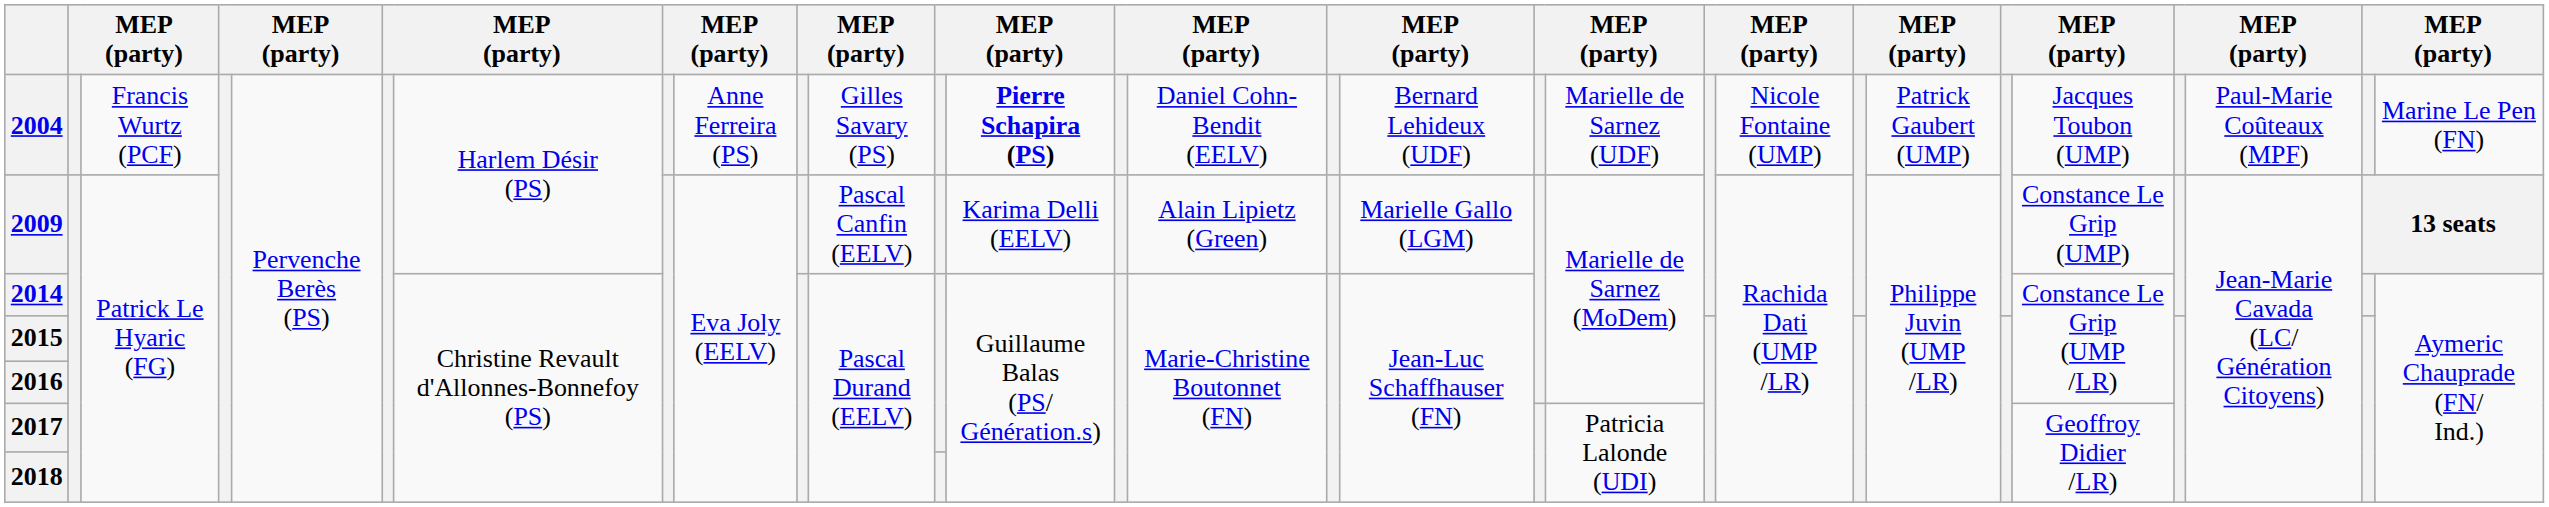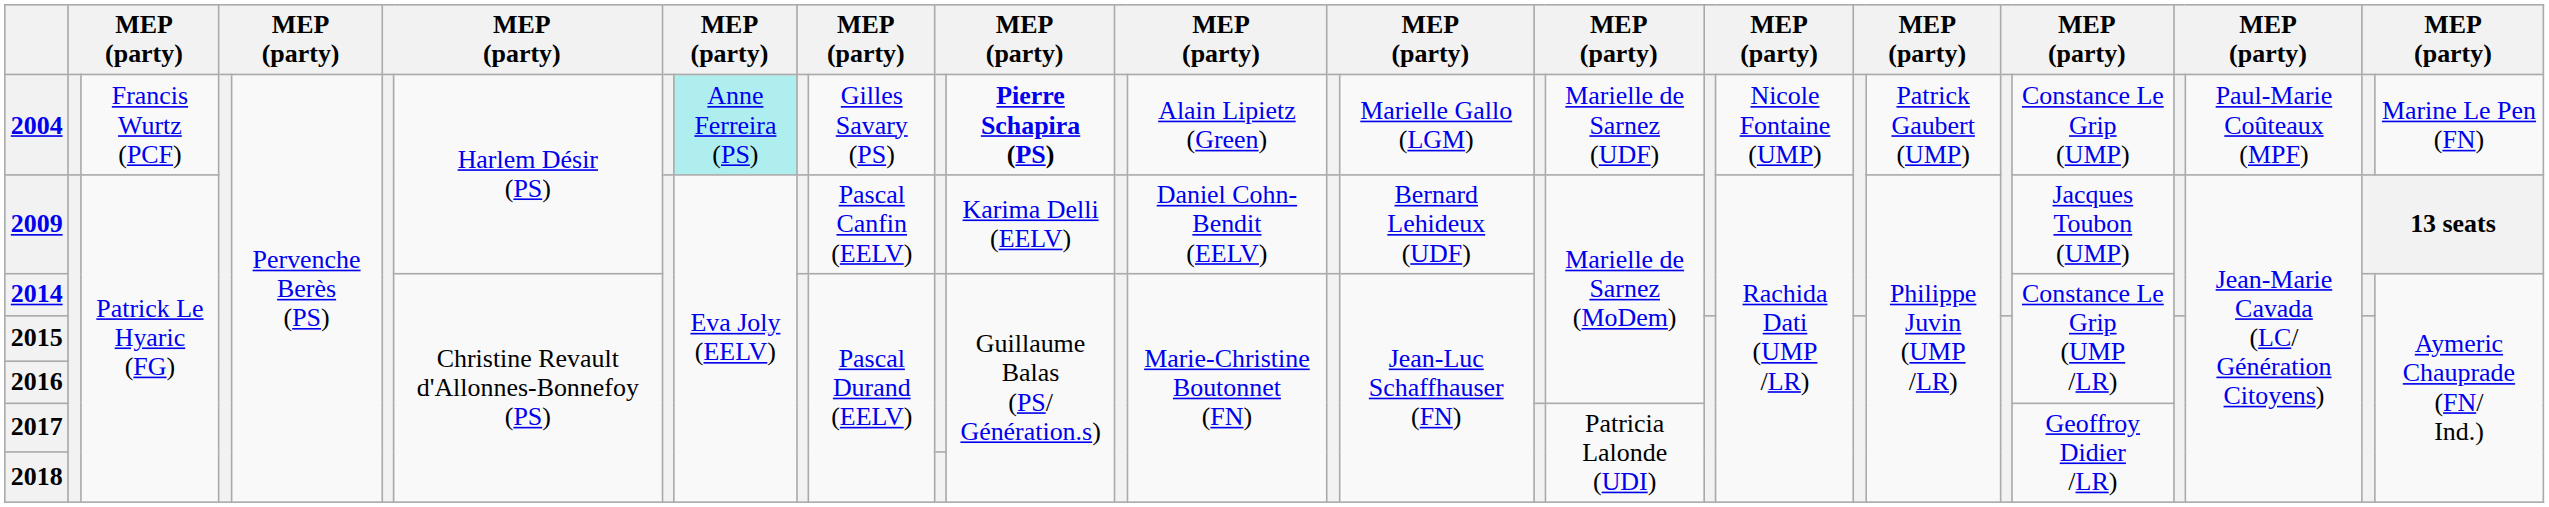(735, 124) no background -> (735, 124) paleturquoise background
(1227, 124) Daniel Cohn-Bendit (EELV) -> (1227, 124) Alain Lipietz (Green)
(1436, 124) Bernard Lehideux (UDF) -> (1436, 124) Marielle Gallo (LGM)
(2093, 124) Jacques Toubon (UMP) -> (2093, 124) Constance Le Grip (UMP)
(1227, 223) Alain Lipietz (Green) -> (1227, 223) Daniel Cohn-Bendit (EELV)
(1436, 223) Marielle Gallo (LGM) -> (1436, 223) Bernard Lehideux (UDF)
(2093, 223) Constance Le Grip (UMP) -> (2093, 223) Jacques Toubon (UMP)
